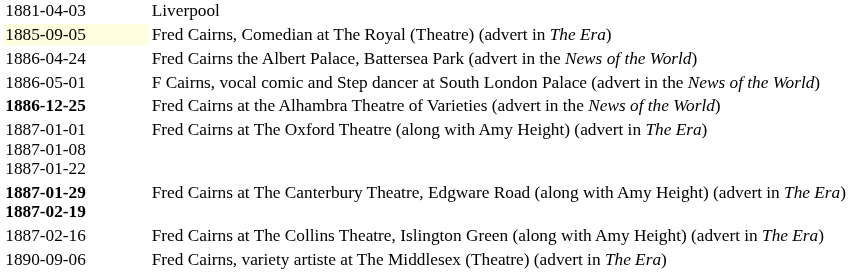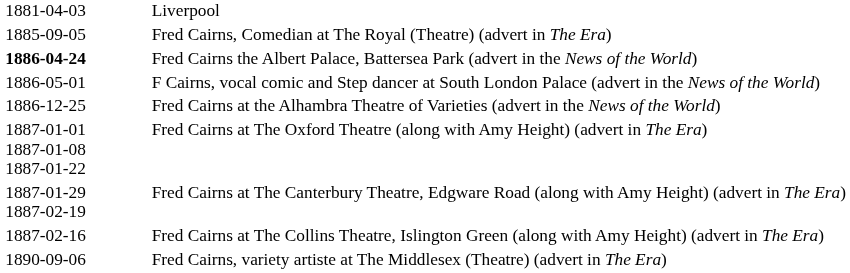(46, 34) lightyellow background -> (46, 34) no background
(46, 58) normal -> (46, 58) bold
(46, 105) bold -> (46, 105) normal
(46, 202) bold -> (46, 202) normal
